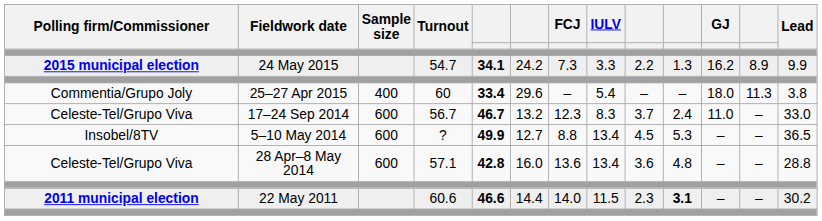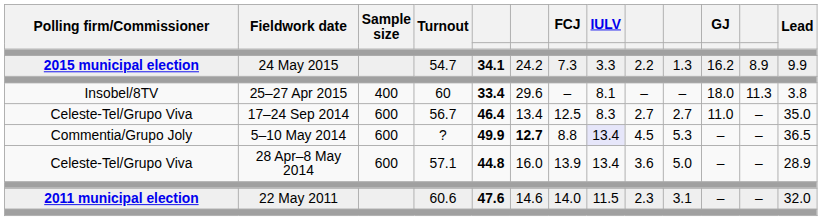(121, 93) Commentia/Grupo Joly -> (121, 93) Insobel/8TV
(606, 93) 5.4 -> (606, 93) 8.1
(491, 114) 46.7 -> (491, 114) 46.4
(529, 114) 13.2 -> (529, 114) 13.4
(567, 114) 12.3 -> (567, 114) 12.5
(644, 114) 3.7 -> (644, 114) 2.7
(682, 114) 2.4 -> (682, 114) 2.7
(797, 114) 33.0 -> (797, 114) 35.0
(121, 135) Insobel/8TV -> (121, 135) Commentia/Grupo Joly
(529, 135) normal -> (529, 135) bold
(606, 135) no background -> (606, 135) lavender background
(491, 163) 42.8 -> (491, 163) 44.8
(567, 163) 13.6 -> (567, 163) 13.9
(682, 163) 4.8 -> (682, 163) 5.0
(797, 163) 28.8 -> (797, 163) 28.9
(491, 198) 46.6 -> (491, 198) 47.6
(529, 198) 14.4 -> (529, 198) 14.6
(682, 198) bold -> (682, 198) normal
(797, 198) 30.2 -> (797, 198) 32.0
